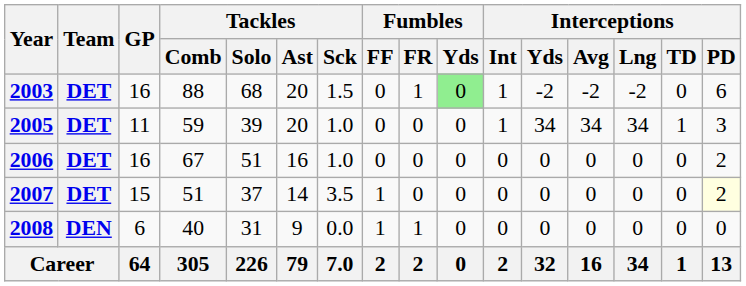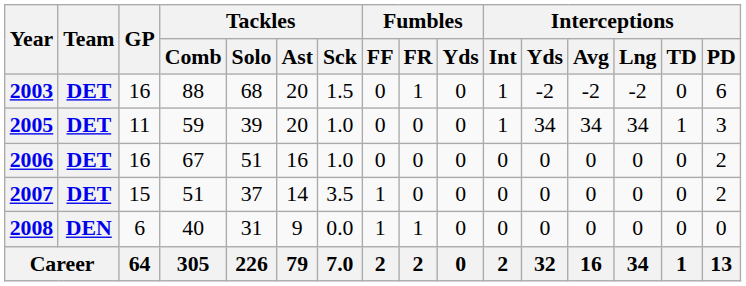(461, 90) lightgreen background -> (461, 90) no background
(721, 194) lightyellow background -> (721, 194) no background
